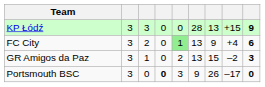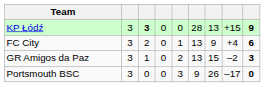(147, 27) normal -> (147, 27) bold
(180, 43) lightgreen background -> (180, 43) no background
(163, 74) bold -> (163, 74) normal
